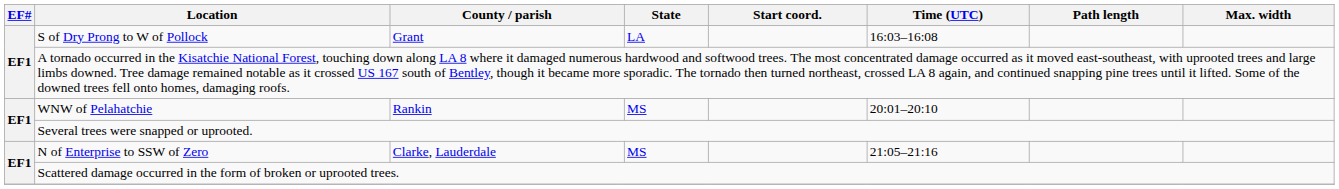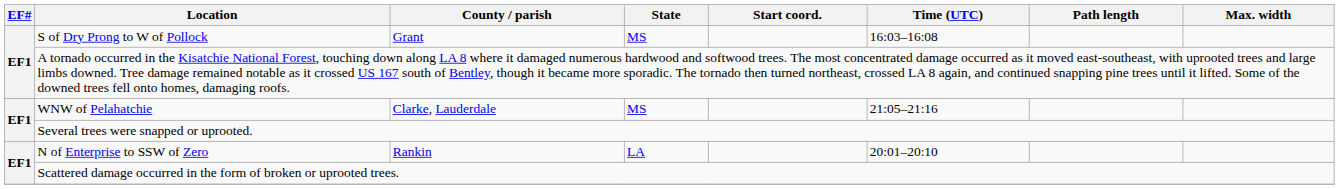(636, 36) LA -> (637, 36) MS
(412, 109) Rankin -> (444, 109) Clarke, Lauderdale
(904, 109) 20:01–20:10 -> (904, 109) 21:05–21:16
(444, 151) Clarke, Lauderdale -> (412, 151) Rankin
(637, 151) MS -> (636, 151) LA
(904, 151) 21:05–21:16 -> (904, 151) 20:01–20:10
